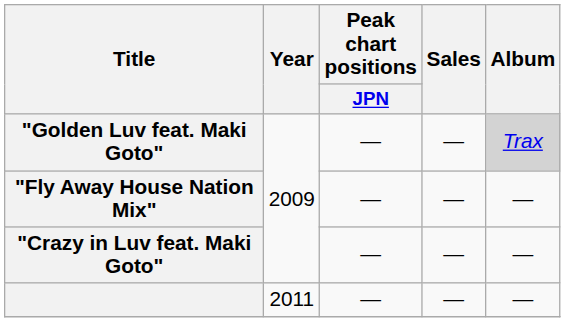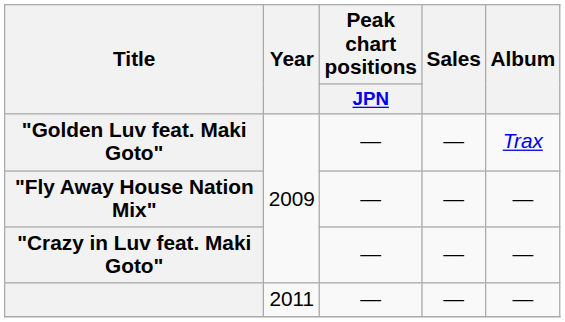(523, 142) lightgrey background -> (523, 142) no background
